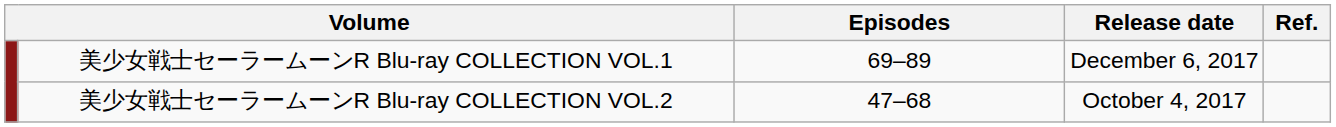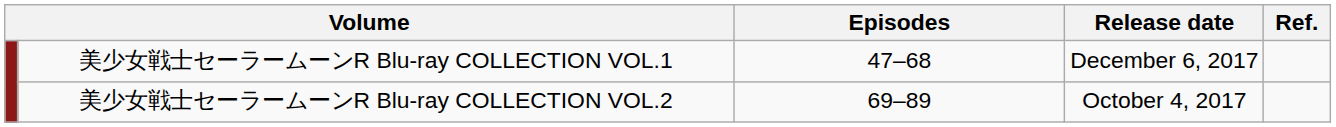(899, 61) 69–89 -> (899, 61) 47–68
(899, 101) 47–68 -> (899, 101) 69–89
